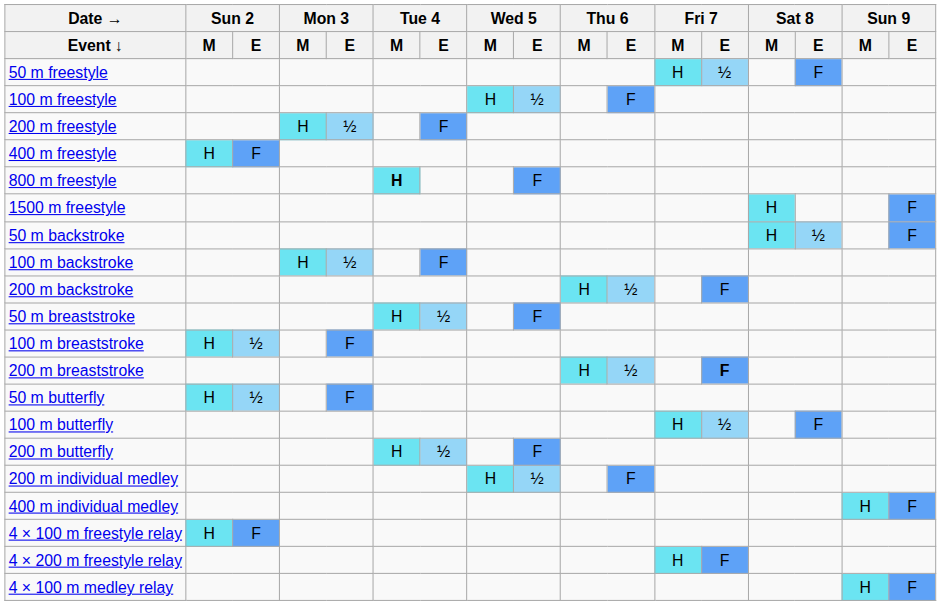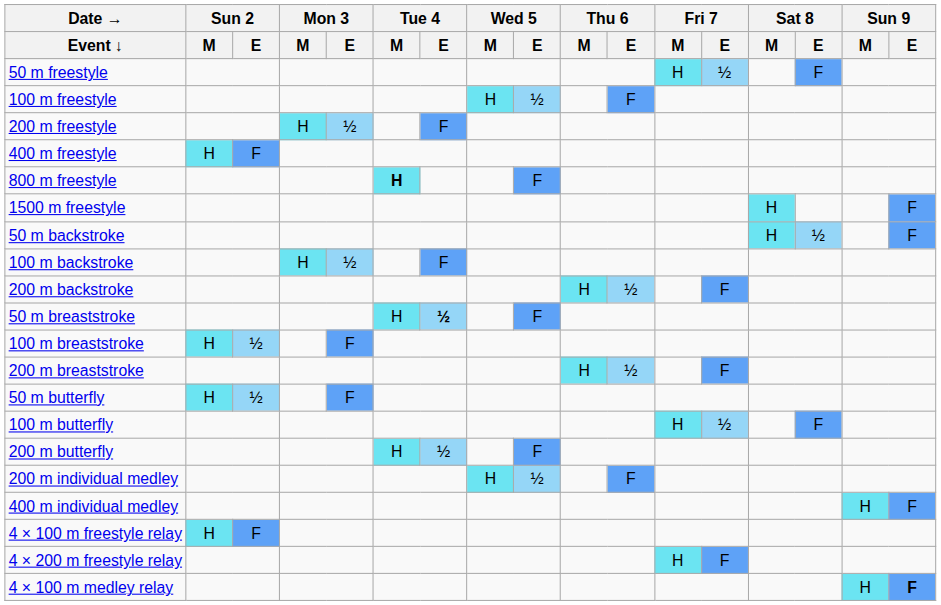(443, 316) normal -> (443, 316) bold
(725, 370) bold -> (725, 370) normal
(912, 587) normal -> (912, 587) bold
